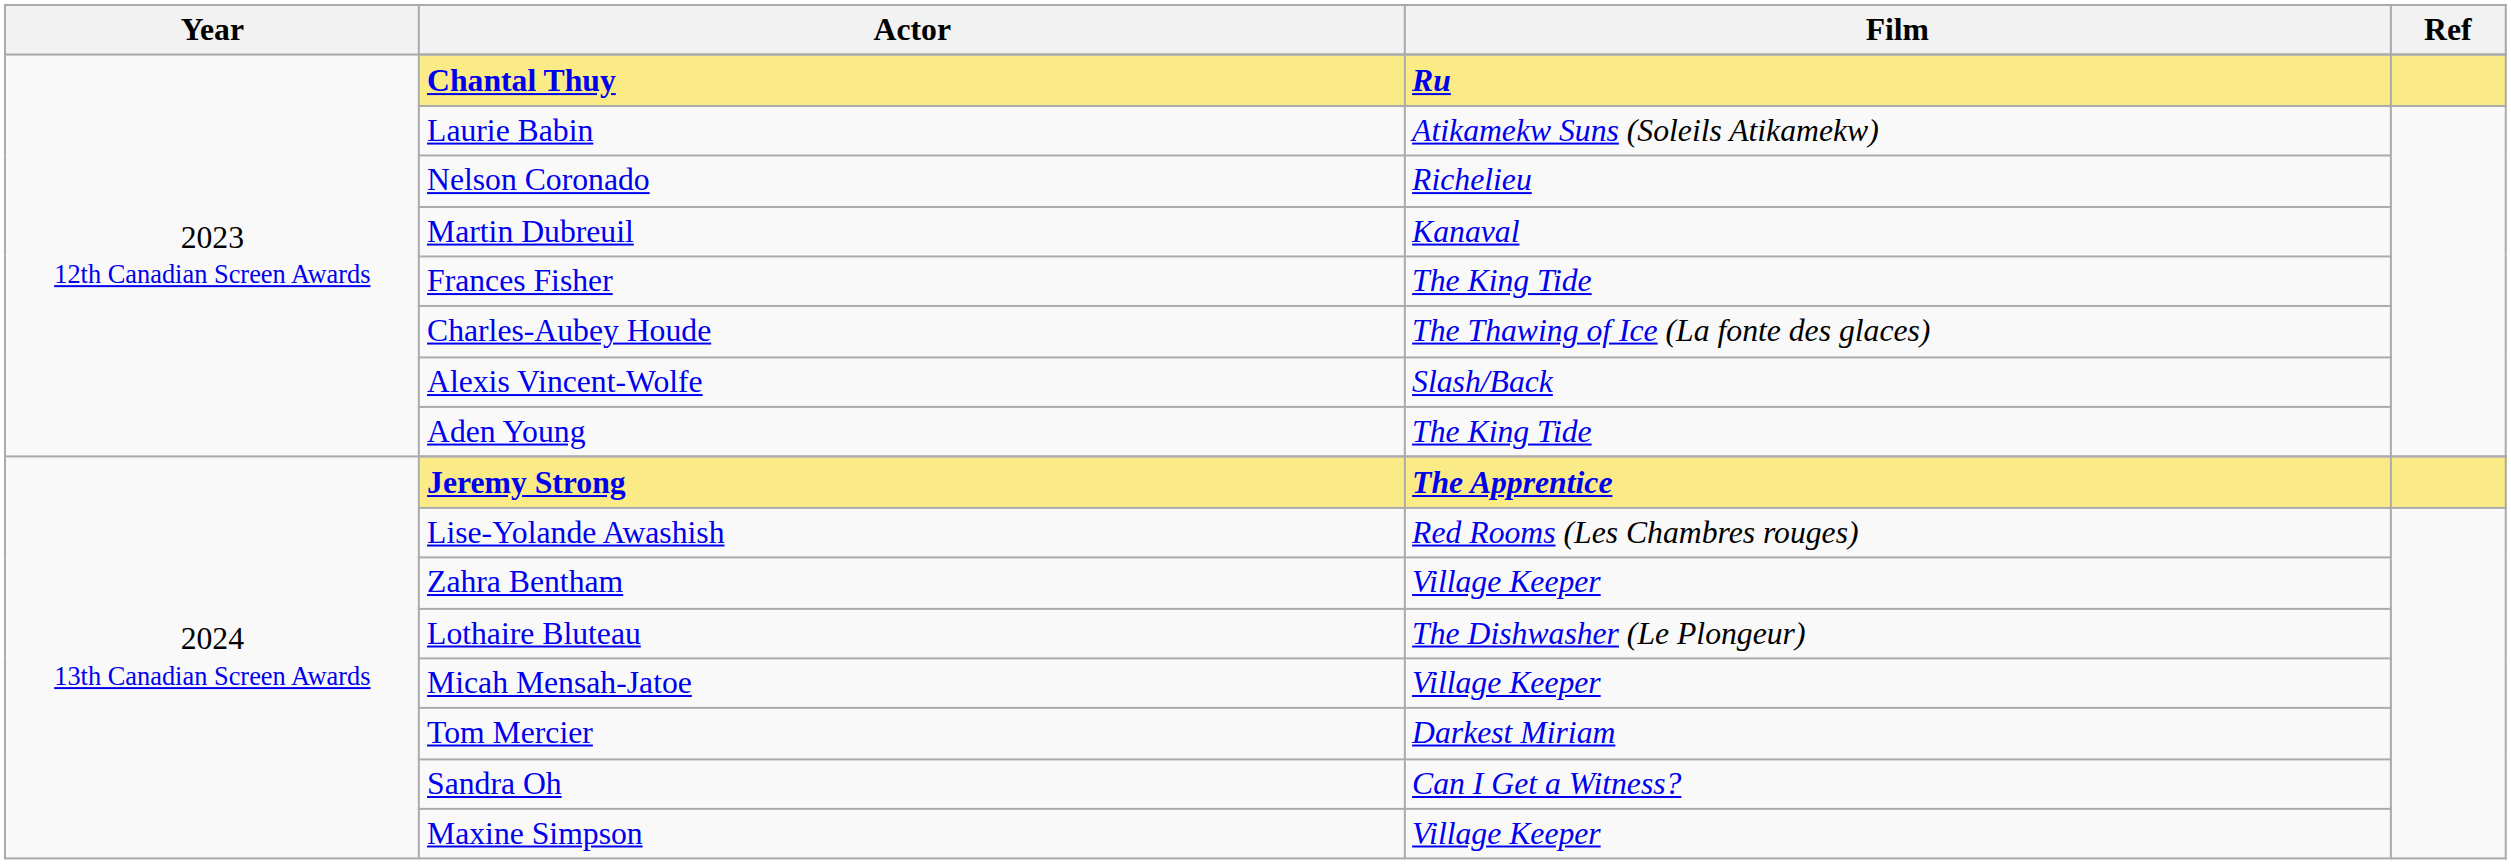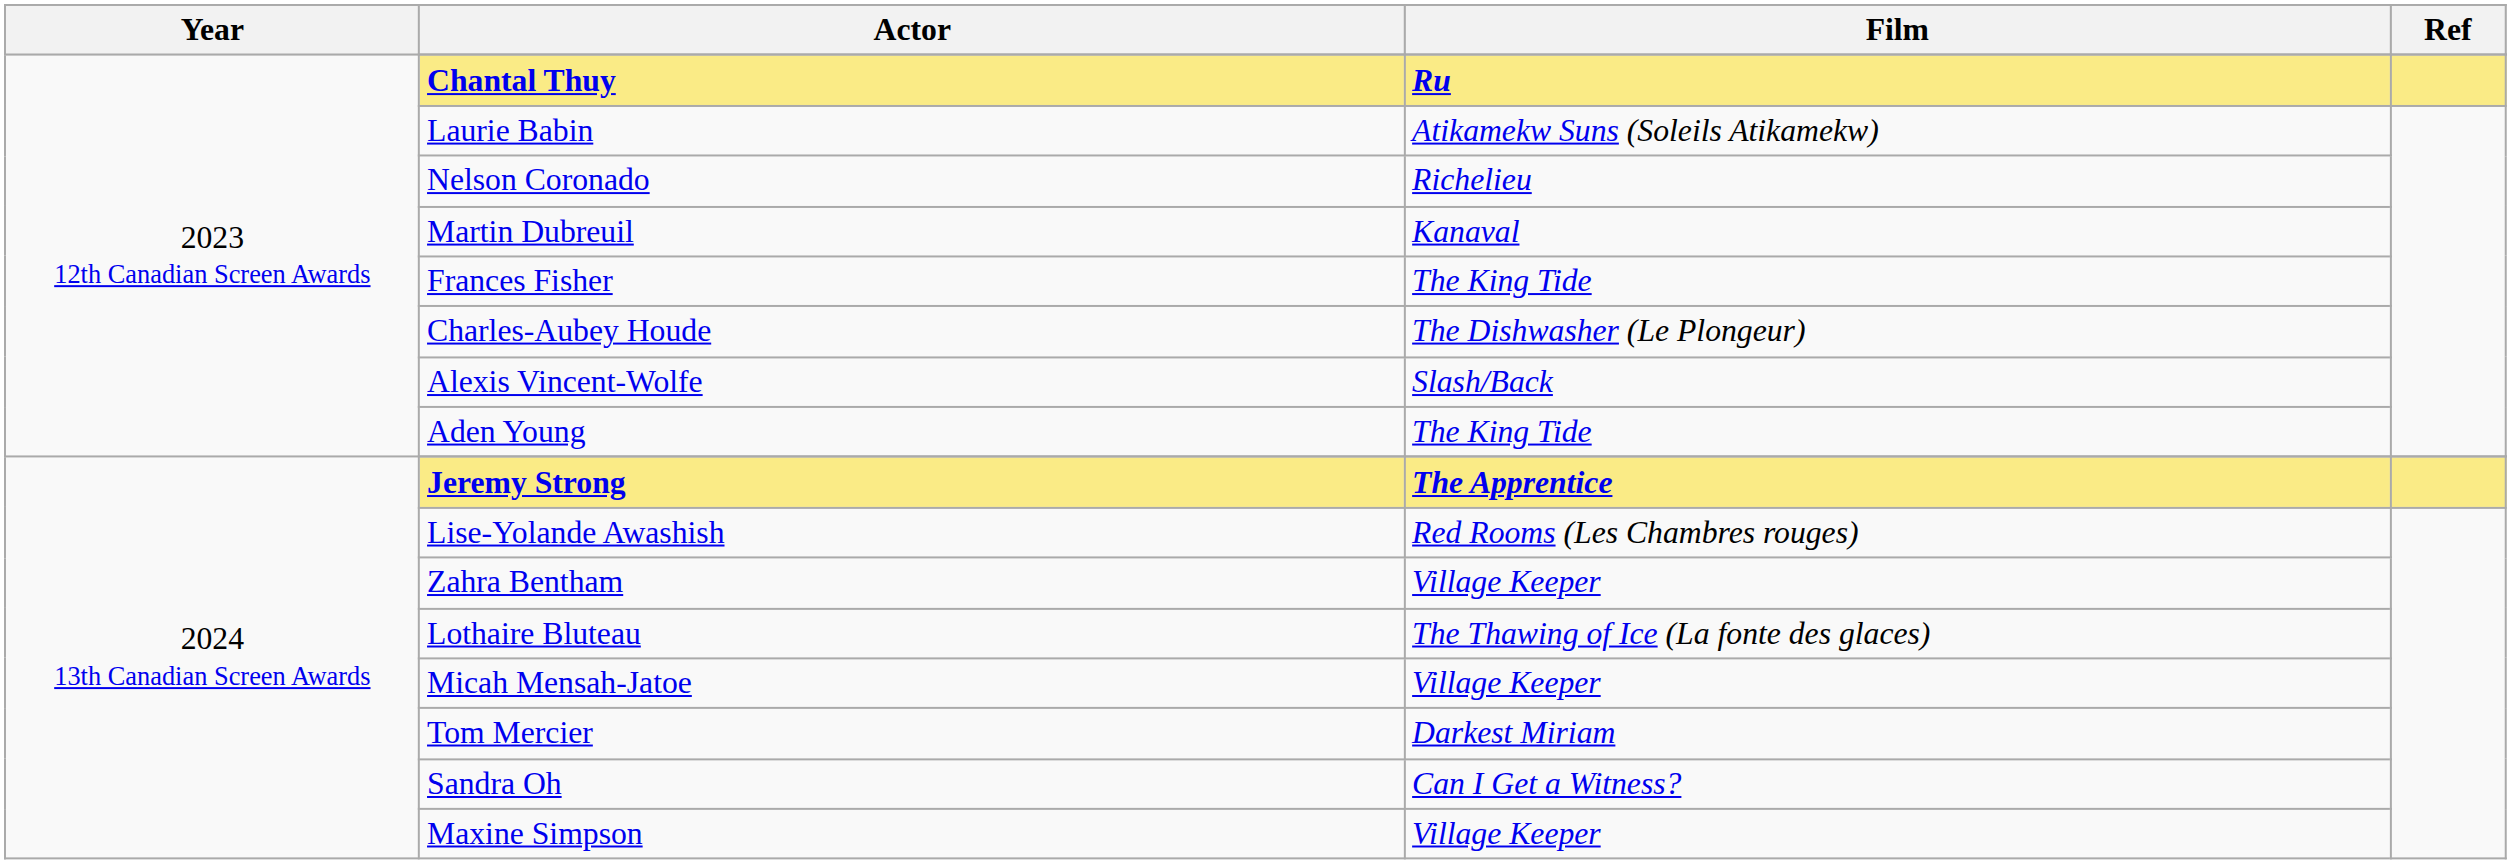(1671, 331) The Thawing of Ice (La fonte des glaces) -> (1609, 331) The Dishwasher (Le Plongeur)
(1609, 632) The Dishwasher (Le Plongeur) -> (1671, 632) The Thawing of Ice (La fonte des glaces)
